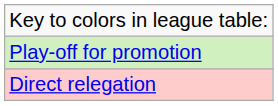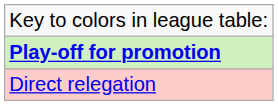(105, 52) normal -> (115, 52) bold
